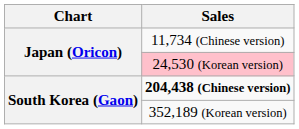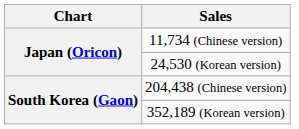(218, 64) pink background -> (216, 64) no background
(218, 87) bold -> (216, 87) normal
